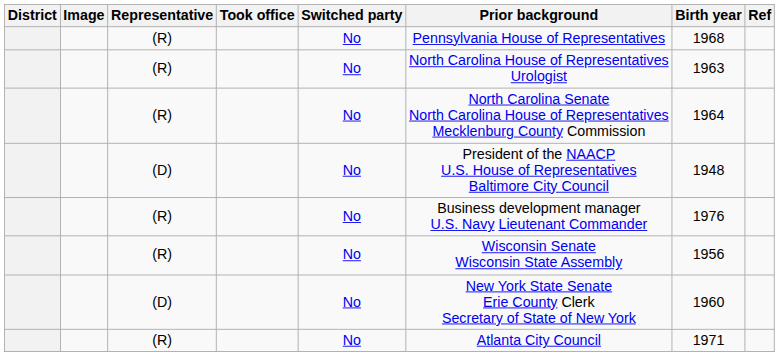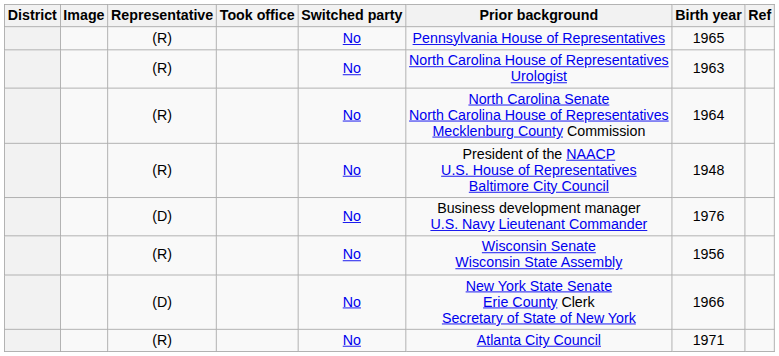(708, 38) 1968 -> (708, 38) 1965
(162, 170) (D) -> (162, 170) (R)
(162, 216) (R) -> (162, 216) (D)
(708, 302) 1960 -> (708, 302) 1966
